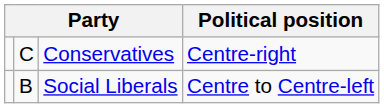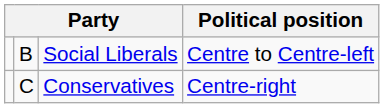rows swapped: (110, 86) <-> (109, 53)
